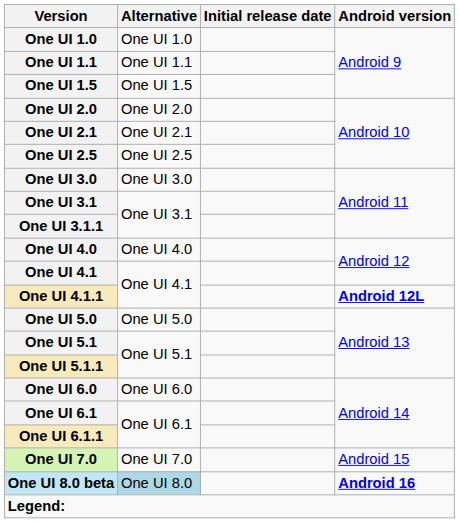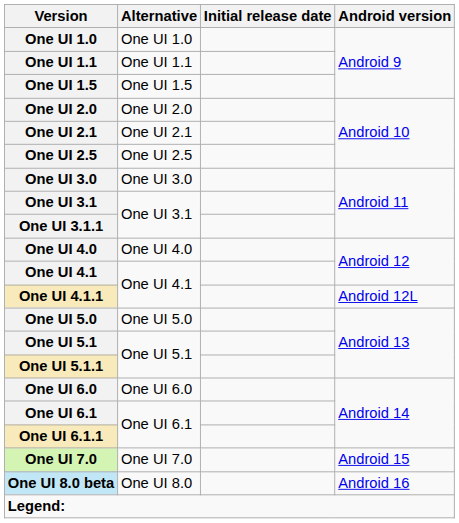(381, 296) bold -> (378, 296) normal
(157, 483) lightblue background -> (157, 483) no background
(377, 483) bold -> (374, 483) normal
